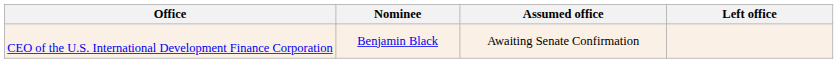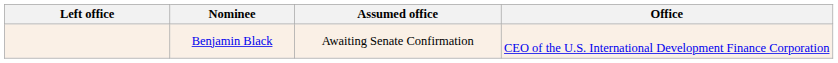columns swapped: (170, 14) <-> (750, 14)
